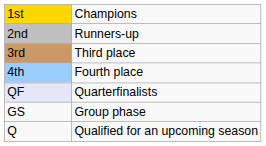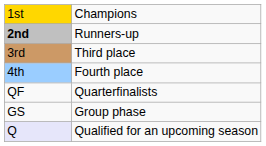(18, 33) normal -> (18, 33) bold
(16, 92) lavender background -> (16, 92) no background
(12, 131) no background -> (12, 131) lavender background
